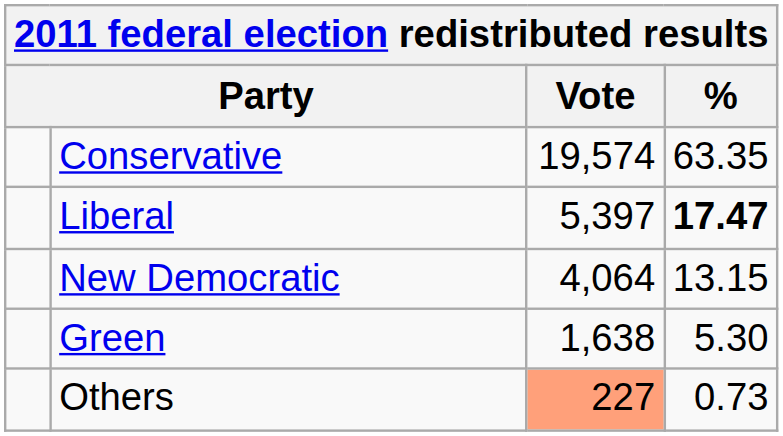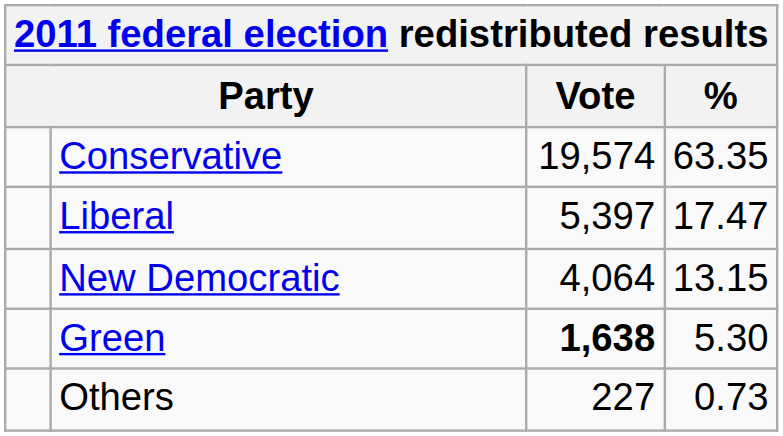(721, 216) bold -> (721, 216) normal
(607, 338) normal -> (607, 338) bold
(623, 398) lightsalmon background -> (623, 398) no background
